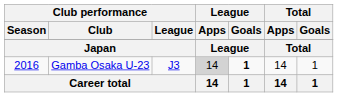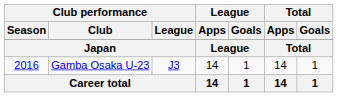(212, 65) lightgrey background -> (212, 65) no background
(246, 65) bold -> (246, 65) normal
